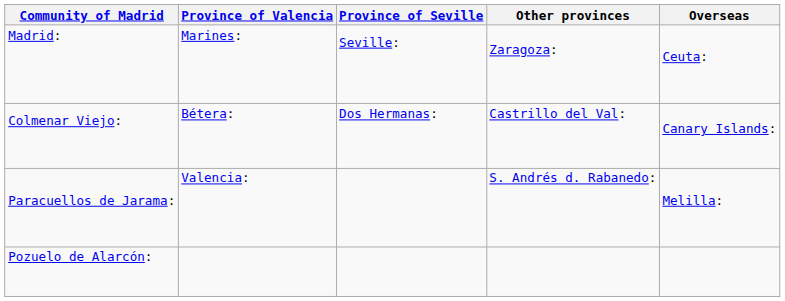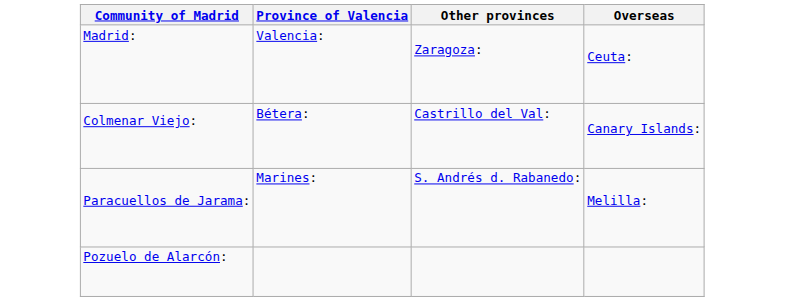- column: (411, 15)
(212, 35) Marines: -> (291, 35) Valencia:
(215, 178) Valencia: -> (287, 178) Marines:
